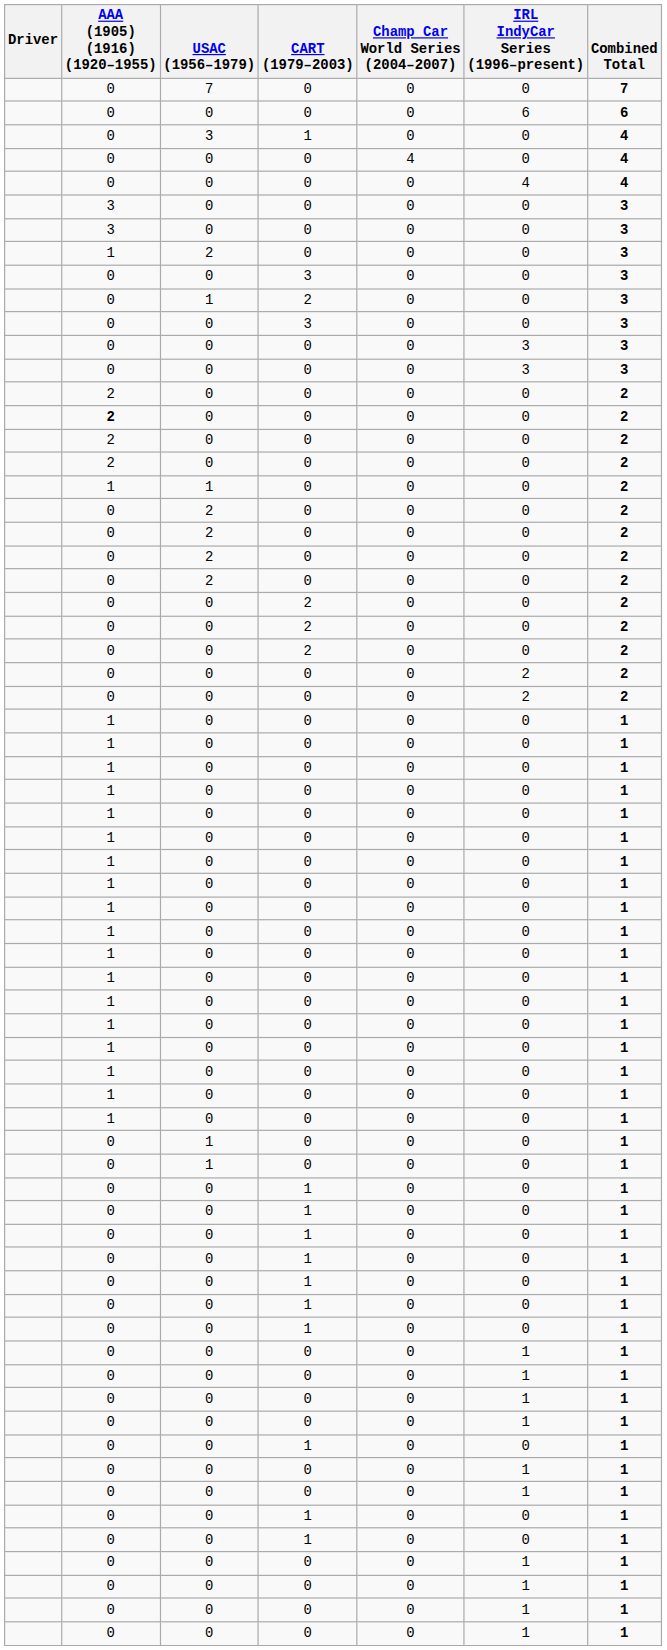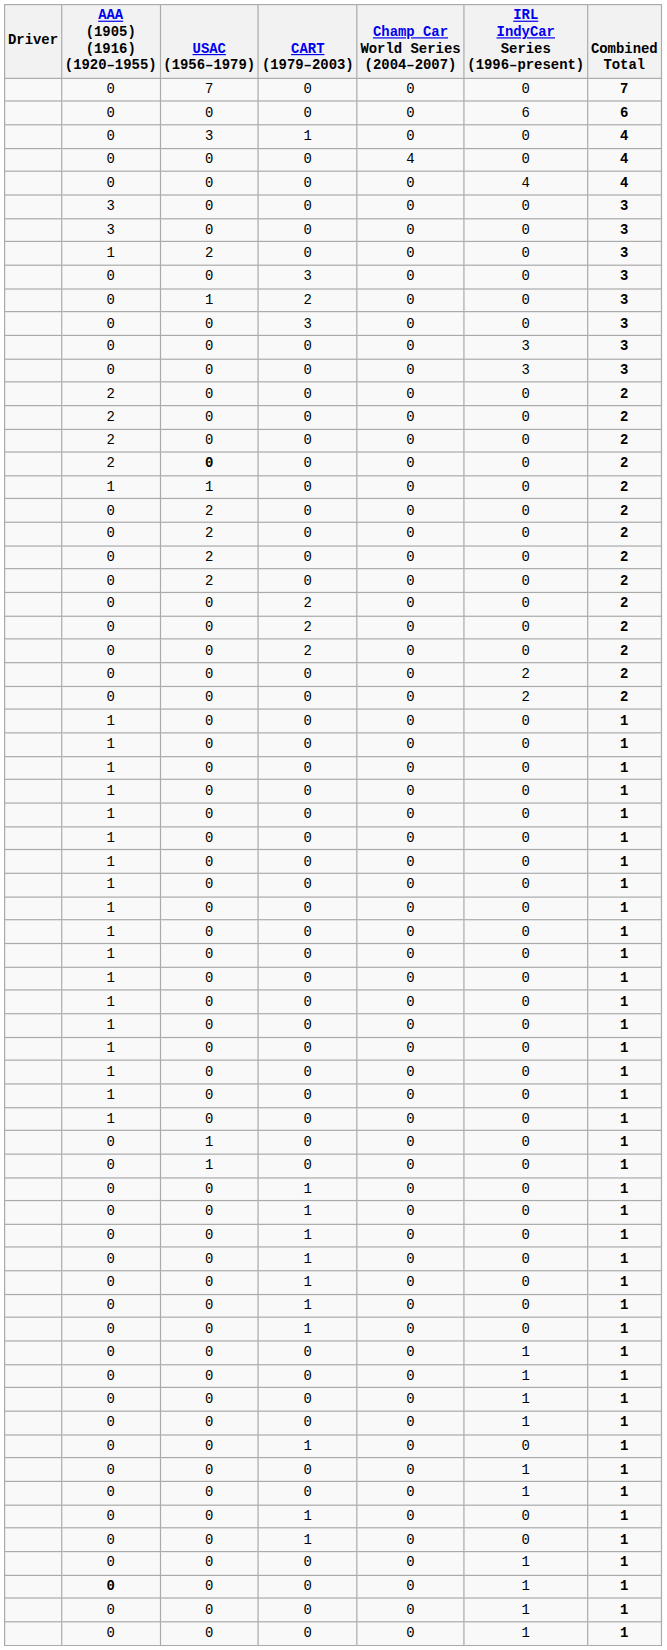(111, 417) bold -> (111, 417) normal
(209, 464) normal -> (209, 464) bold
(111, 1587) normal -> (111, 1587) bold
